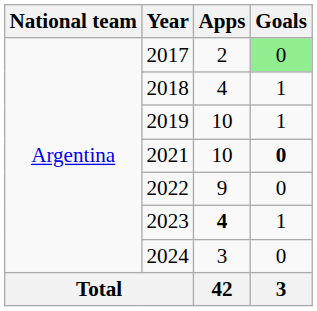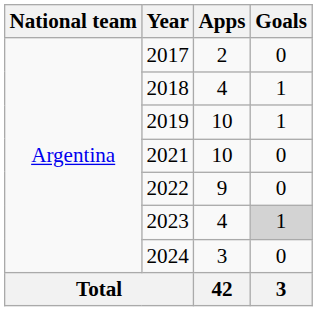(281, 54) lightgreen background -> (281, 54) no background
(281, 155) bold -> (281, 155) normal
(222, 222) bold -> (222, 222) normal
(281, 222) no background -> (281, 222) lightgrey background
